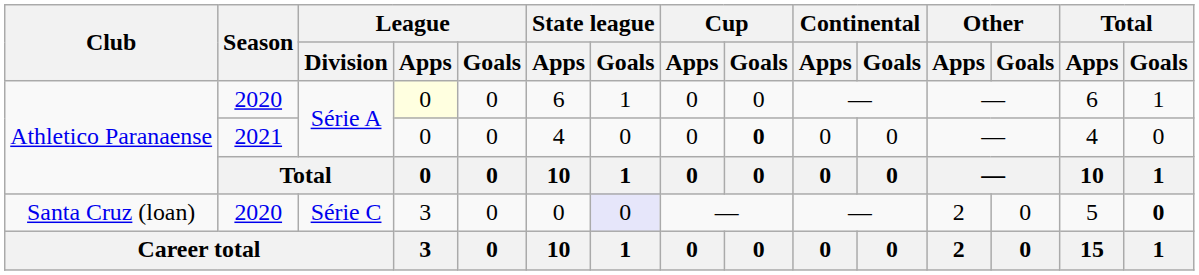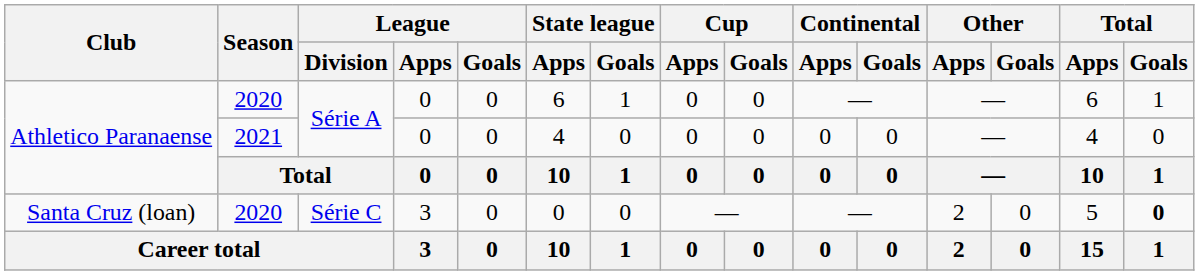(425, 99) lightyellow background -> (425, 99) no background
(759, 136) bold -> (759, 136) normal
(625, 212) lavender background -> (625, 212) no background
